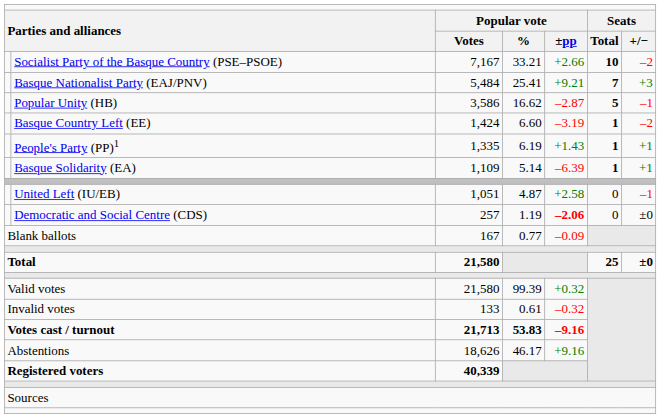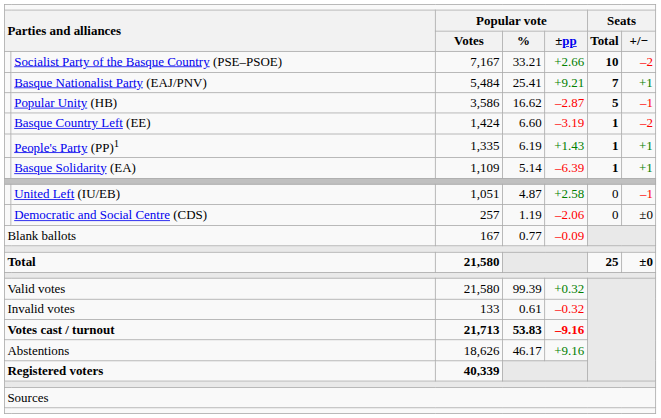(646, 82) +3 -> (646, 82) +1
(570, 215) bold -> (570, 215) normal
